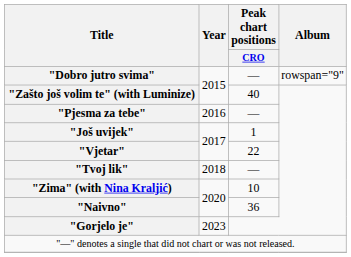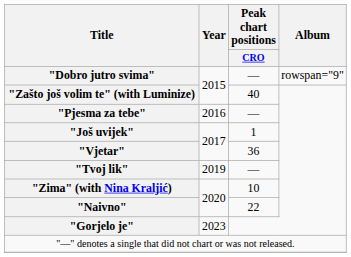(254, 151) 22 -> (254, 151) 36
(214, 169) 2018 -> (214, 169) 2019
(254, 207) 36 -> (254, 207) 22
